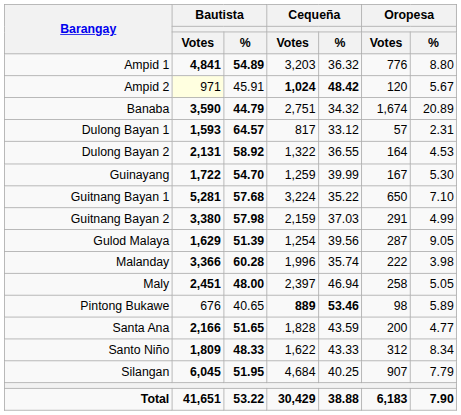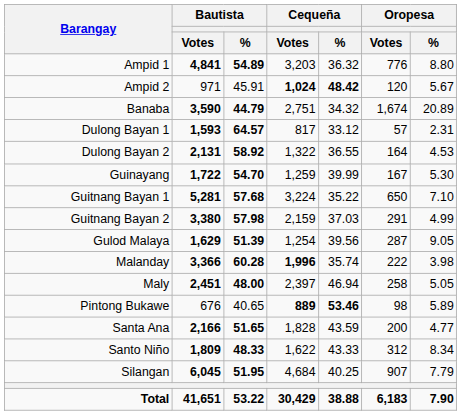(210, 87) lightyellow background -> (210, 87) no background
(300, 262) normal -> (300, 262) bold
